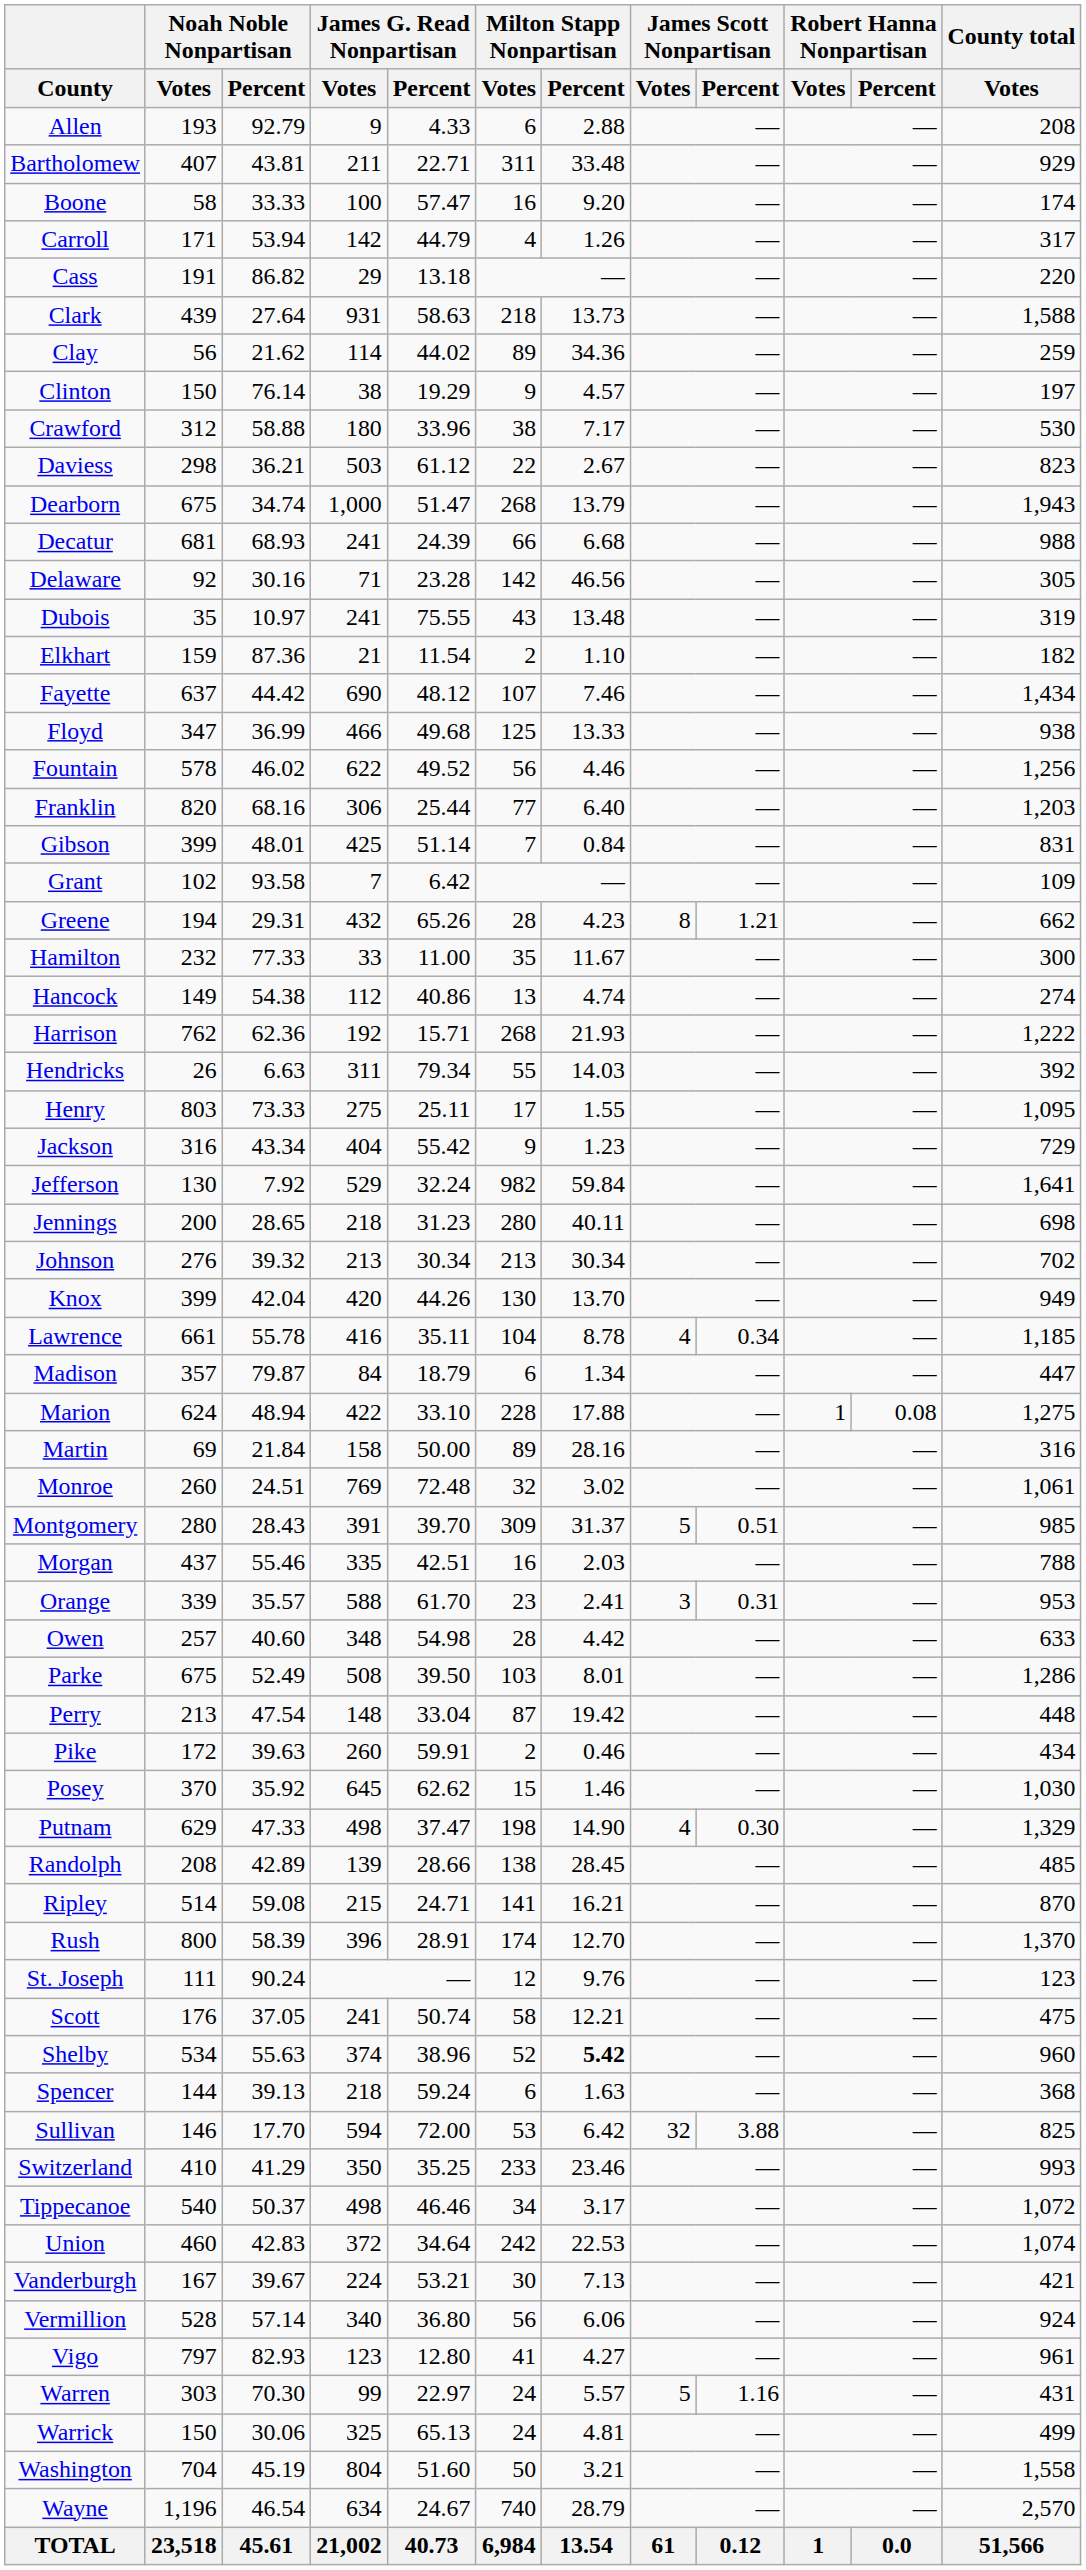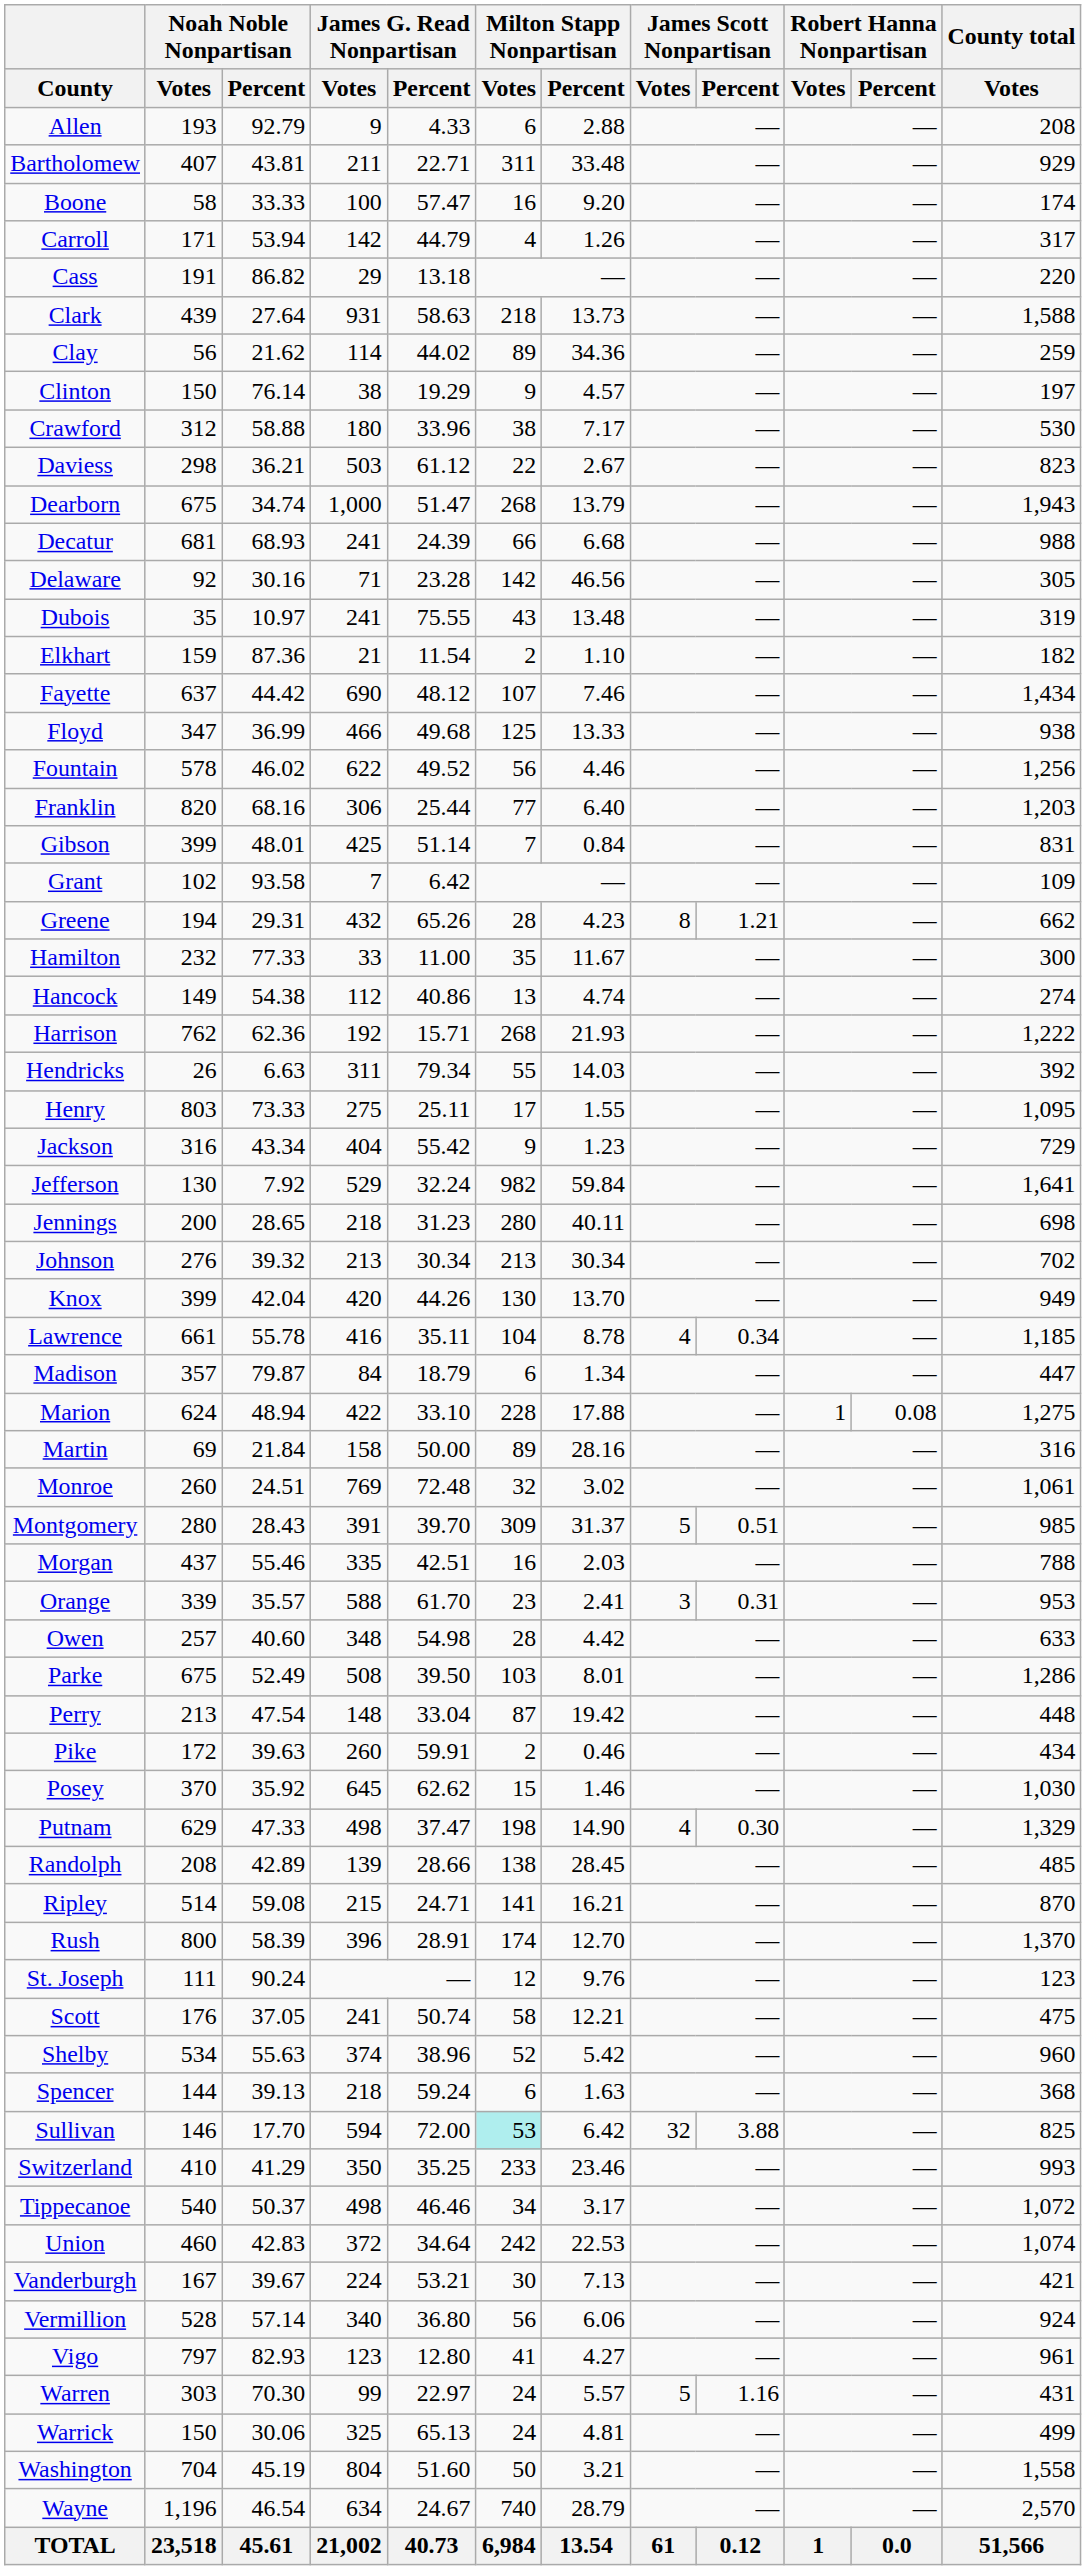(604, 2054) bold -> (604, 2054) normal
(524, 2129) no background -> (524, 2129) paleturquoise background
